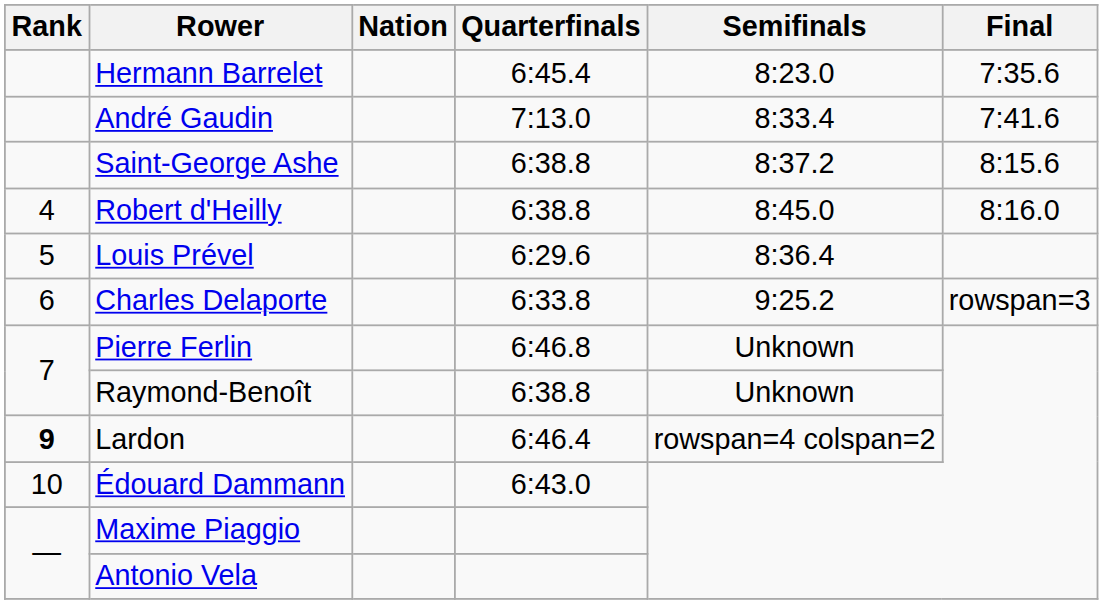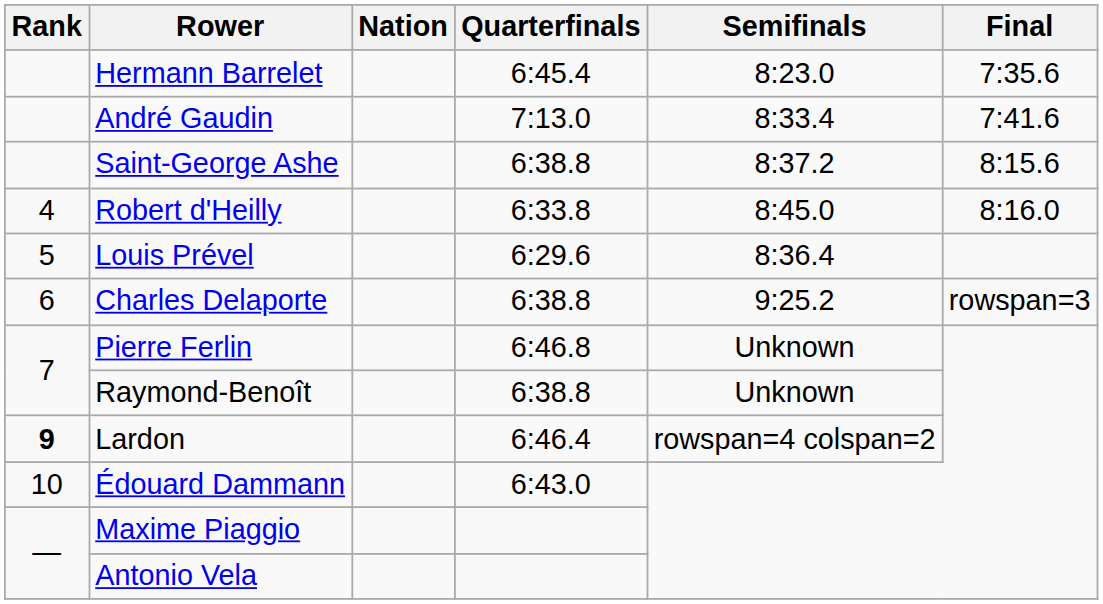(551, 210) 6:38.8 -> (551, 210) 6:33.8
(551, 301) 6:33.8 -> (551, 301) 6:38.8
